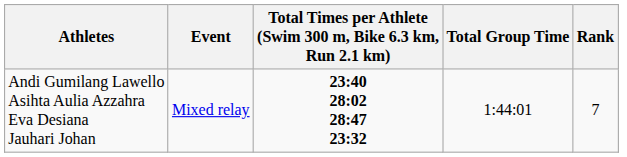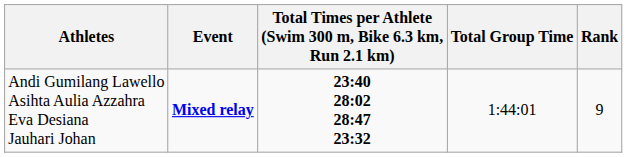(211, 110) normal -> (213, 110) bold
(595, 110) 7 -> (600, 110) 9
